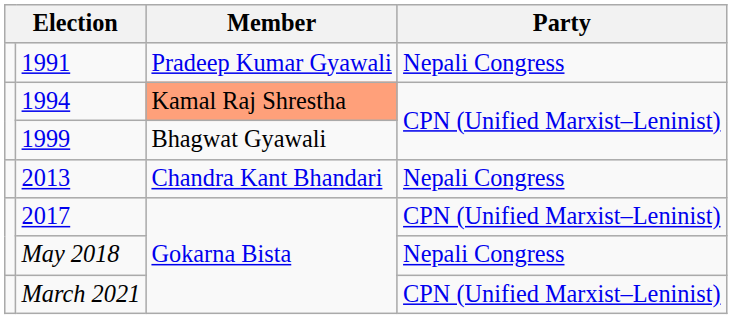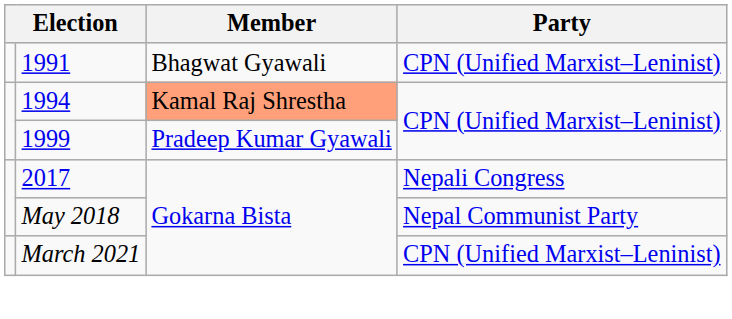(272, 62) Pradeep Kumar Gyawali -> (239, 62) Bhagwat Gyawali
(484, 62) Nepali Congress -> (562, 62) CPN (Unified Marxist–Leninist)
(239, 139) Bhagwat Gyawali -> (272, 139) Pradeep Kumar Gyawali
- row: (46, 178)
(562, 216) CPN (Unified Marxist–Leninist) -> (484, 178) Nepali Congress
(484, 255) Nepali Congress -> (521, 216) Nepal Communist Party
